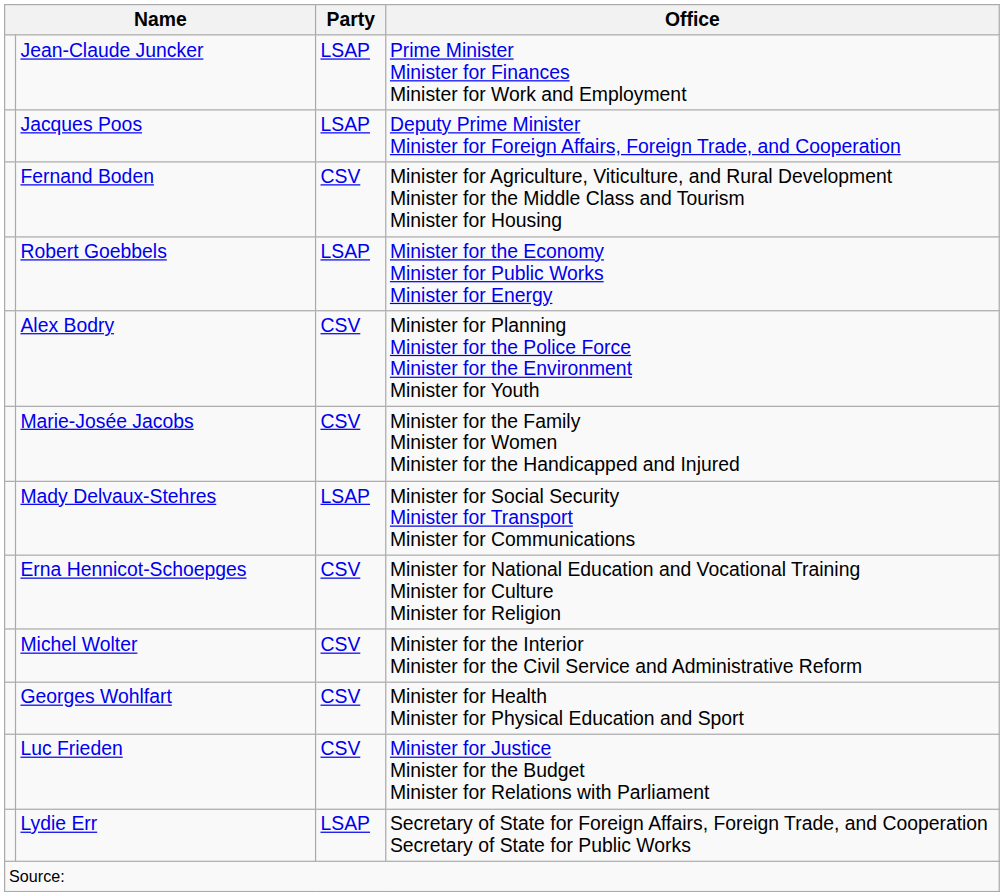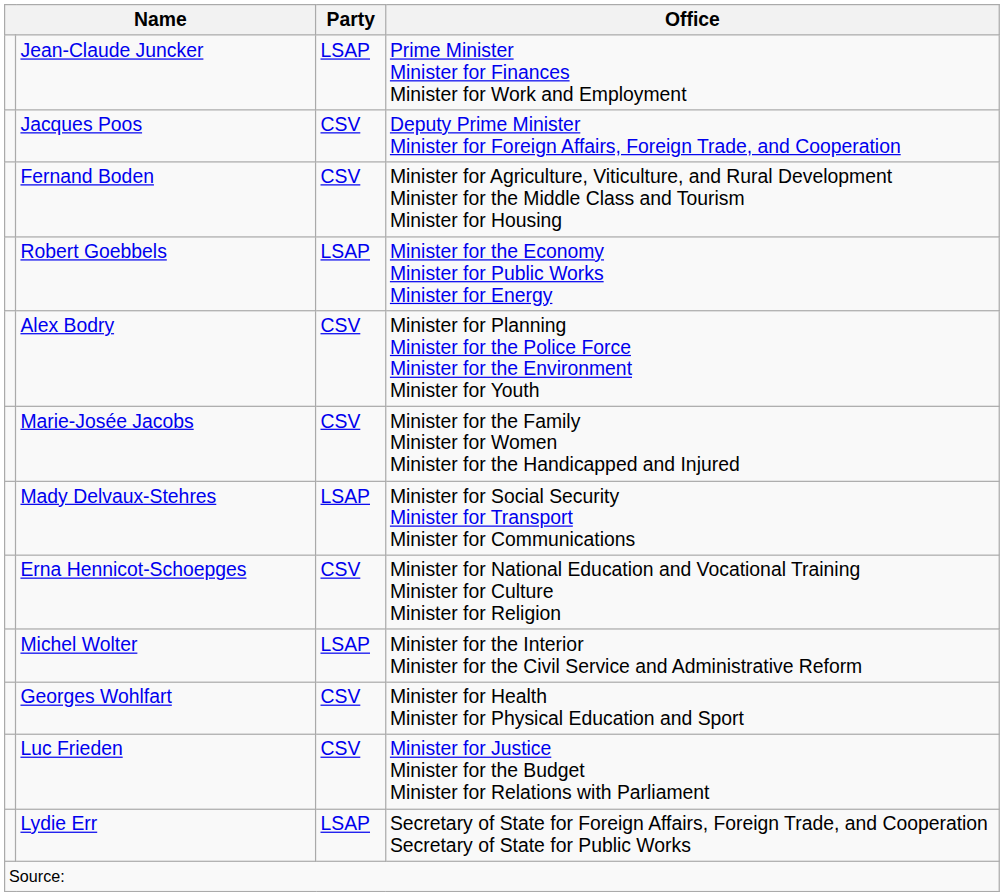(345, 124) LSAP -> (340, 124) CSV
(340, 644) CSV -> (345, 644) LSAP
